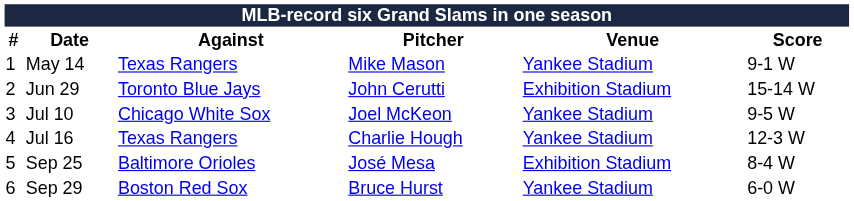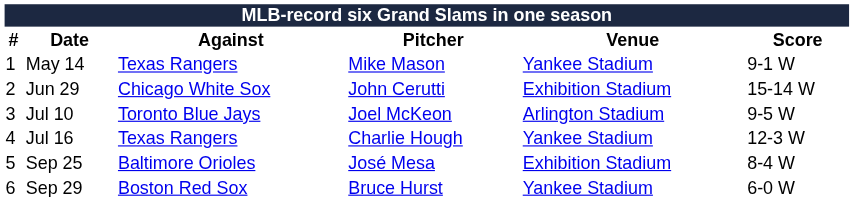(189, 89) Toronto Blue Jays -> (194, 89) Chicago White Sox
(194, 113) Chicago White Sox -> (189, 113) Toronto Blue Jays
(588, 113) Yankee Stadium -> (593, 113) Arlington Stadium
